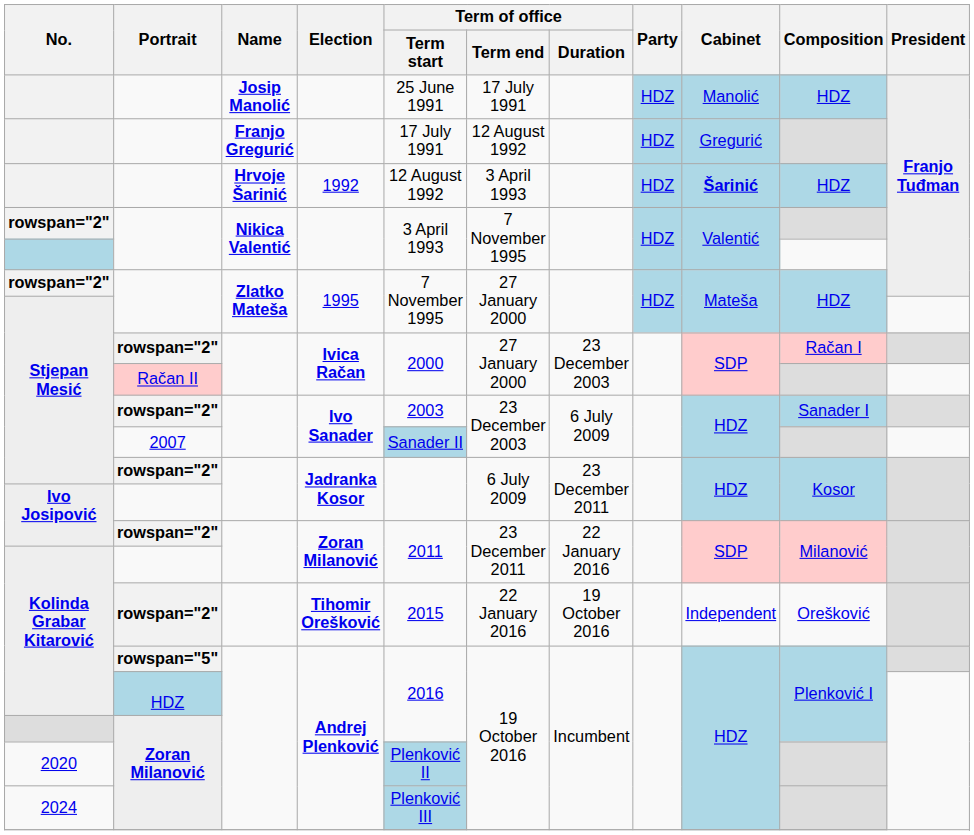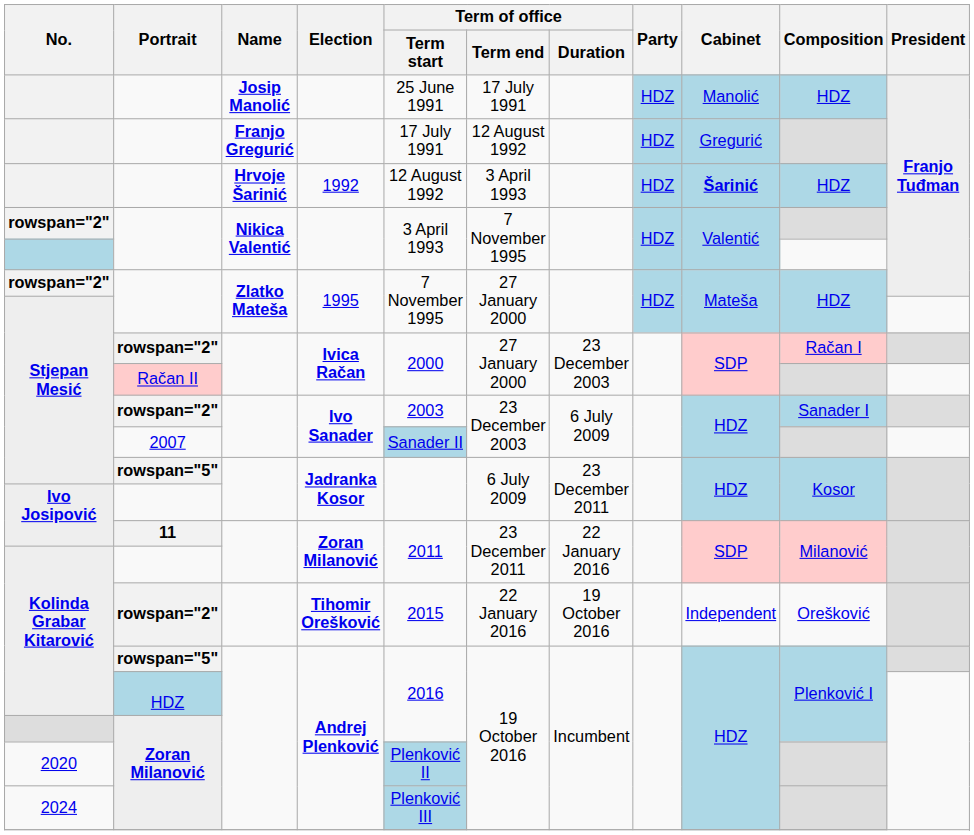(168, 470) rowspan="2" -> (168, 470) rowspan="5"
(168, 533) rowspan="2" -> (168, 533) 11
